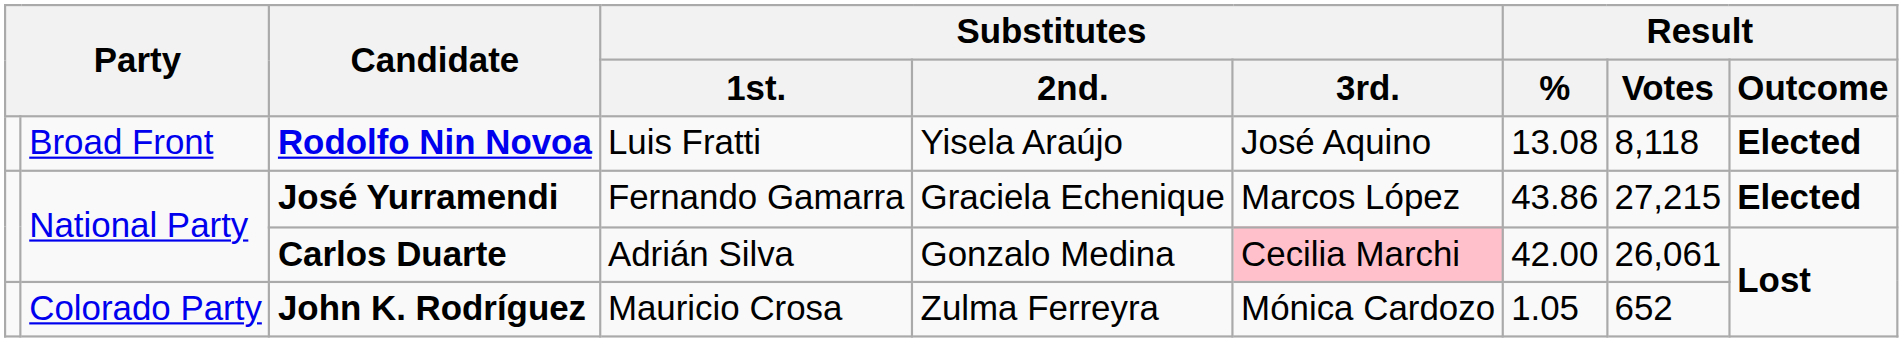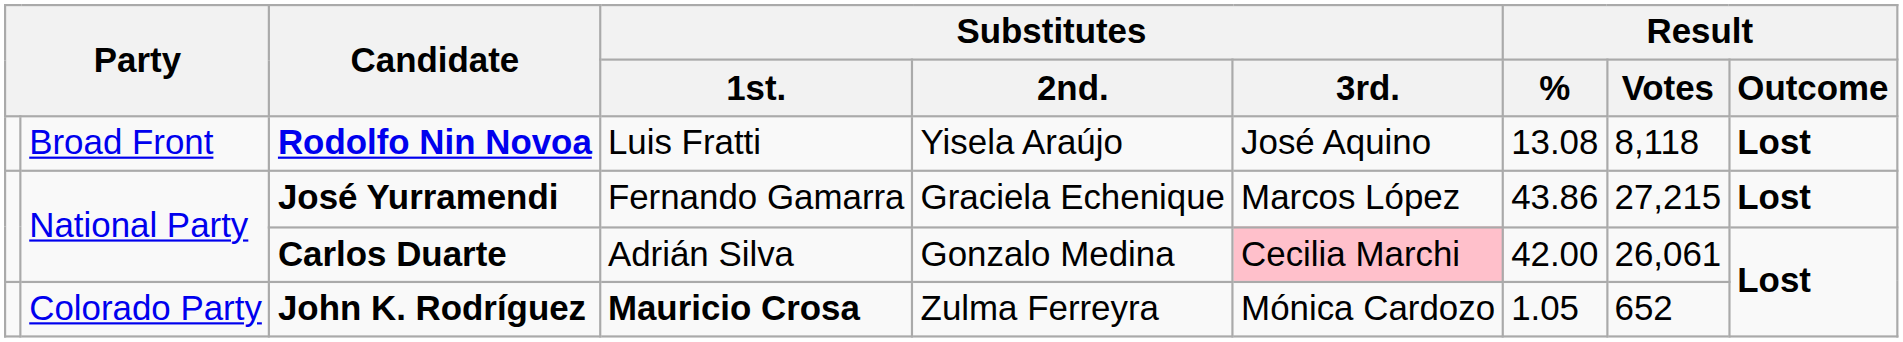(1799, 142) Elected -> (1774, 142) Lost
(1799, 198) Elected -> (1774, 198) Lost
(725, 308) normal -> (734, 308) bold
